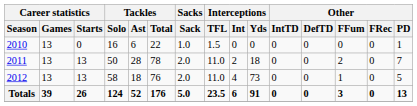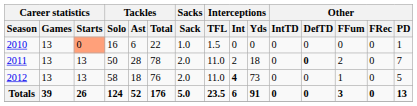(79, 45) no background -> (79, 45) lightsalmon background
(306, 61) normal -> (306, 61) bold
(234, 77) normal -> (234, 77) bold
